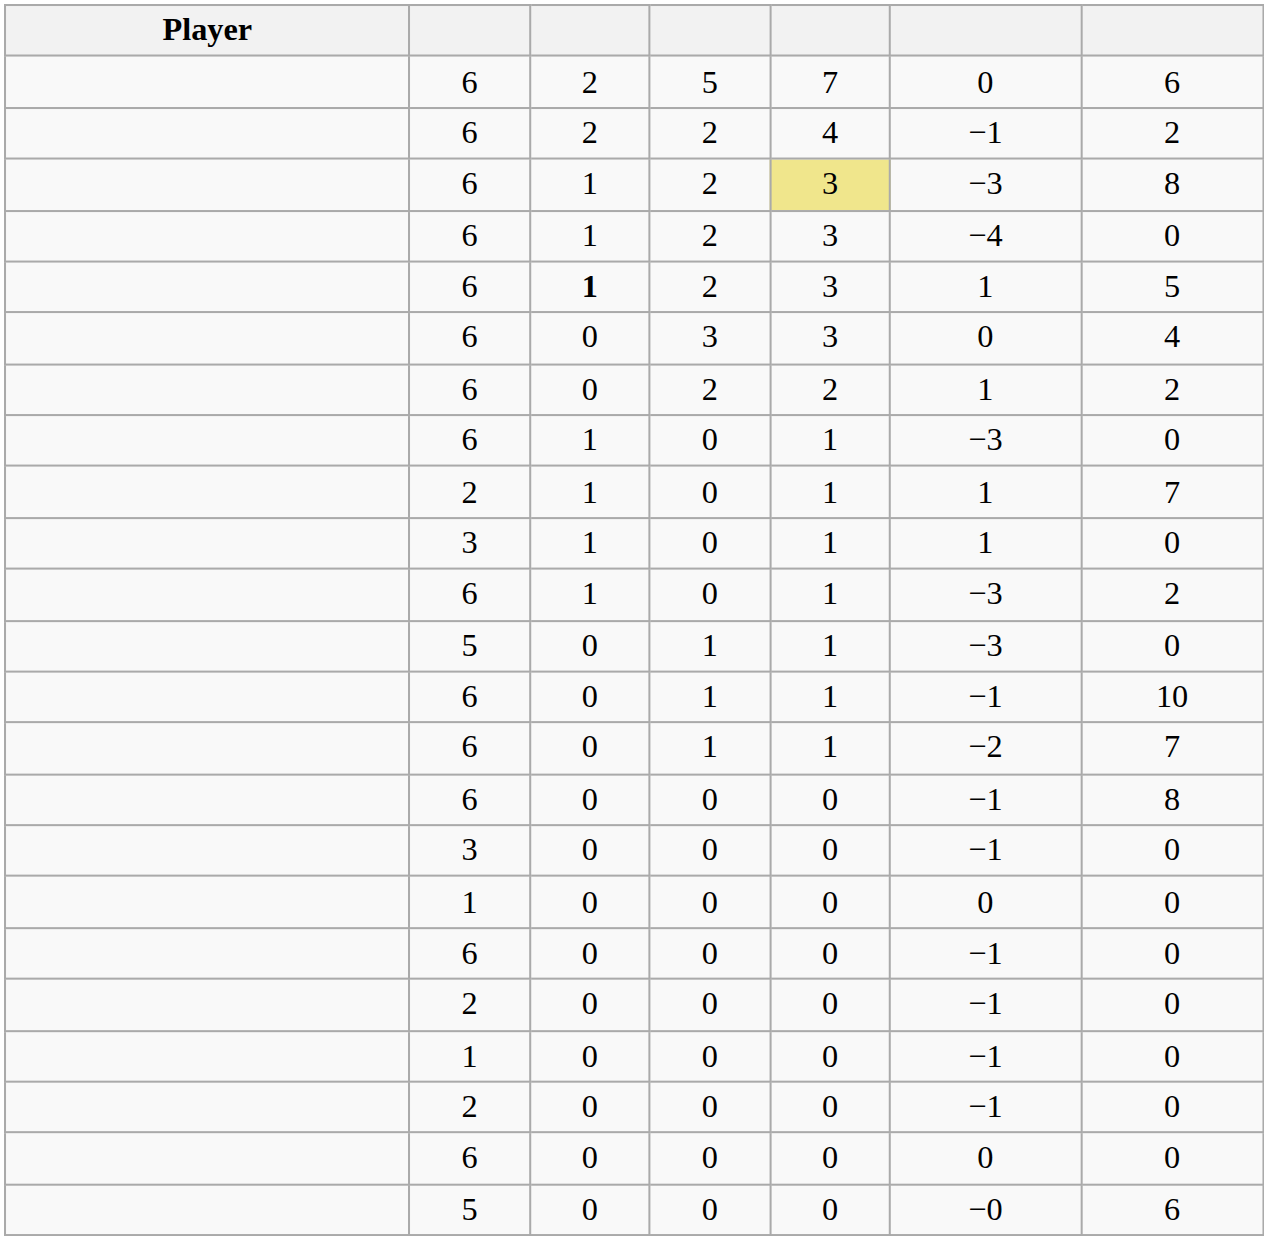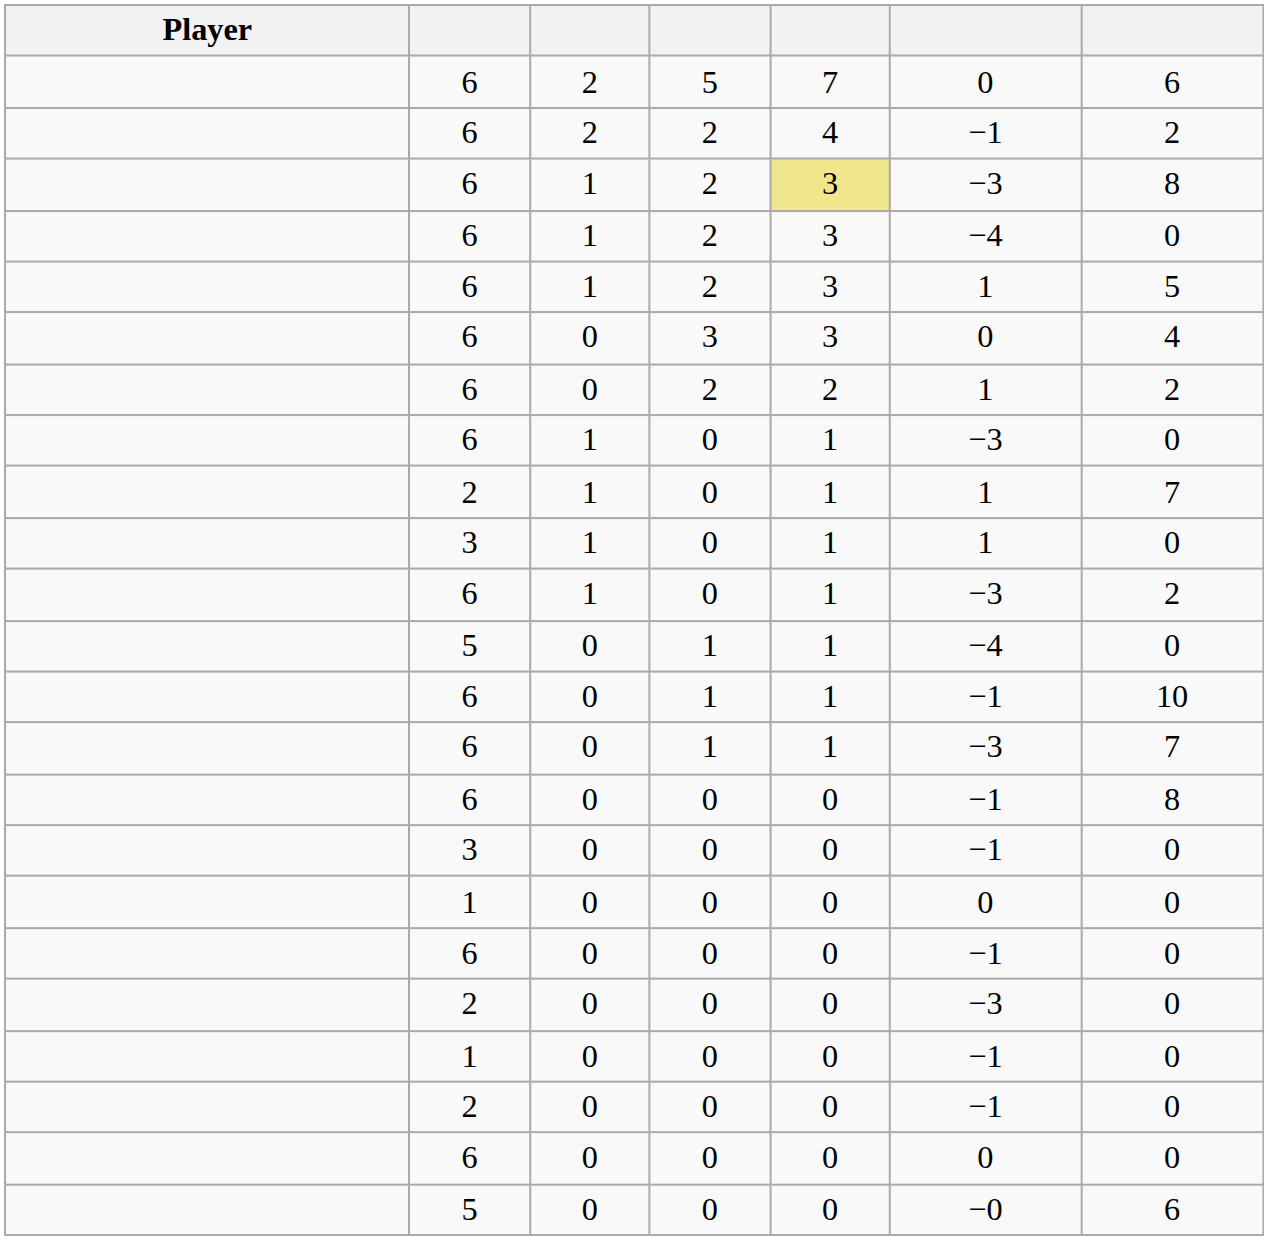(590, 286) bold -> (590, 286) normal
(985, 645) −3 -> (985, 645) −4
(985, 747) −2 -> (985, 747) −3
(985, 1004) −1 -> (985, 1004) −3
